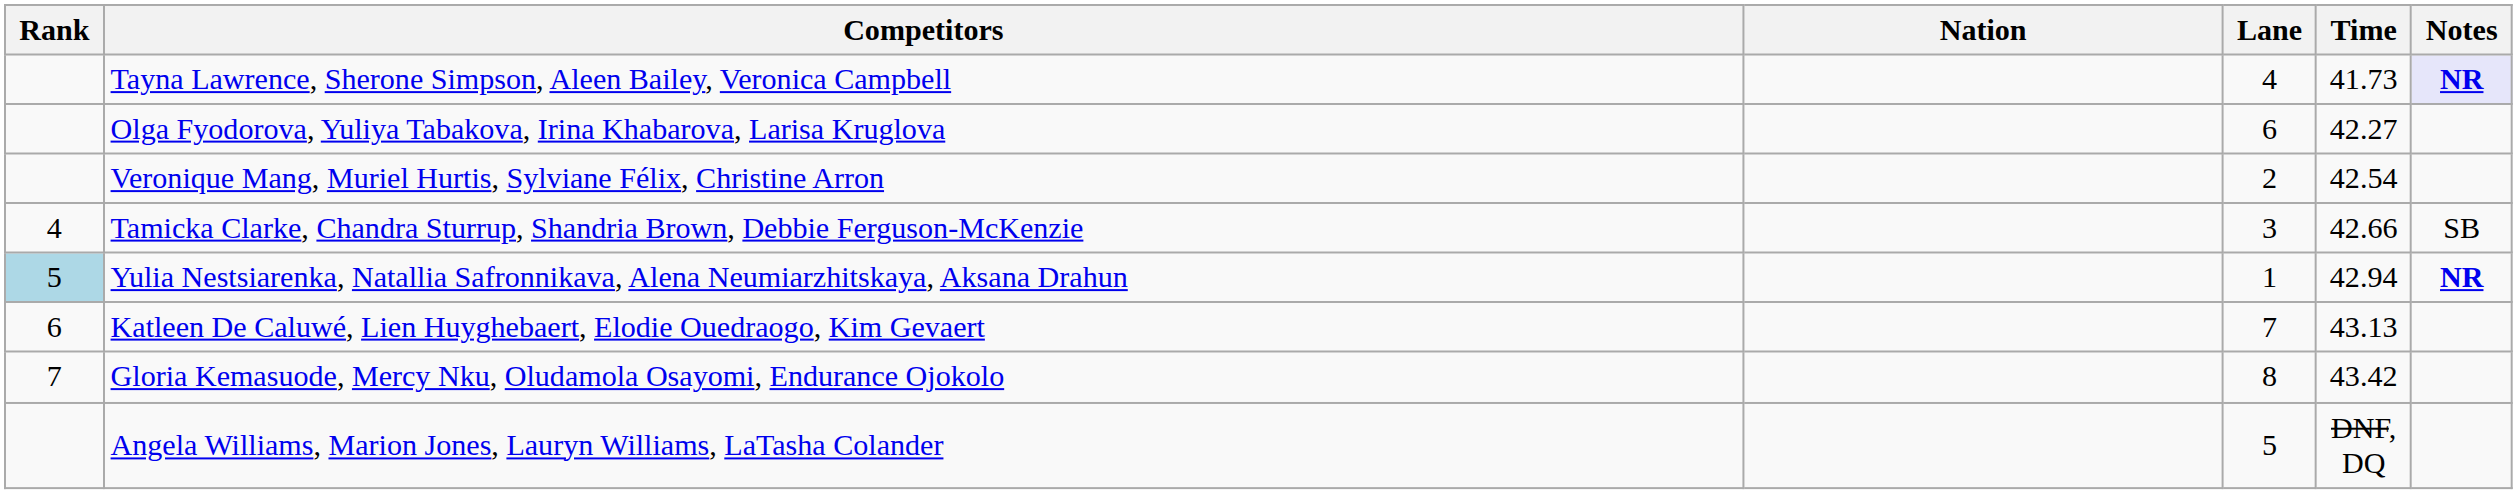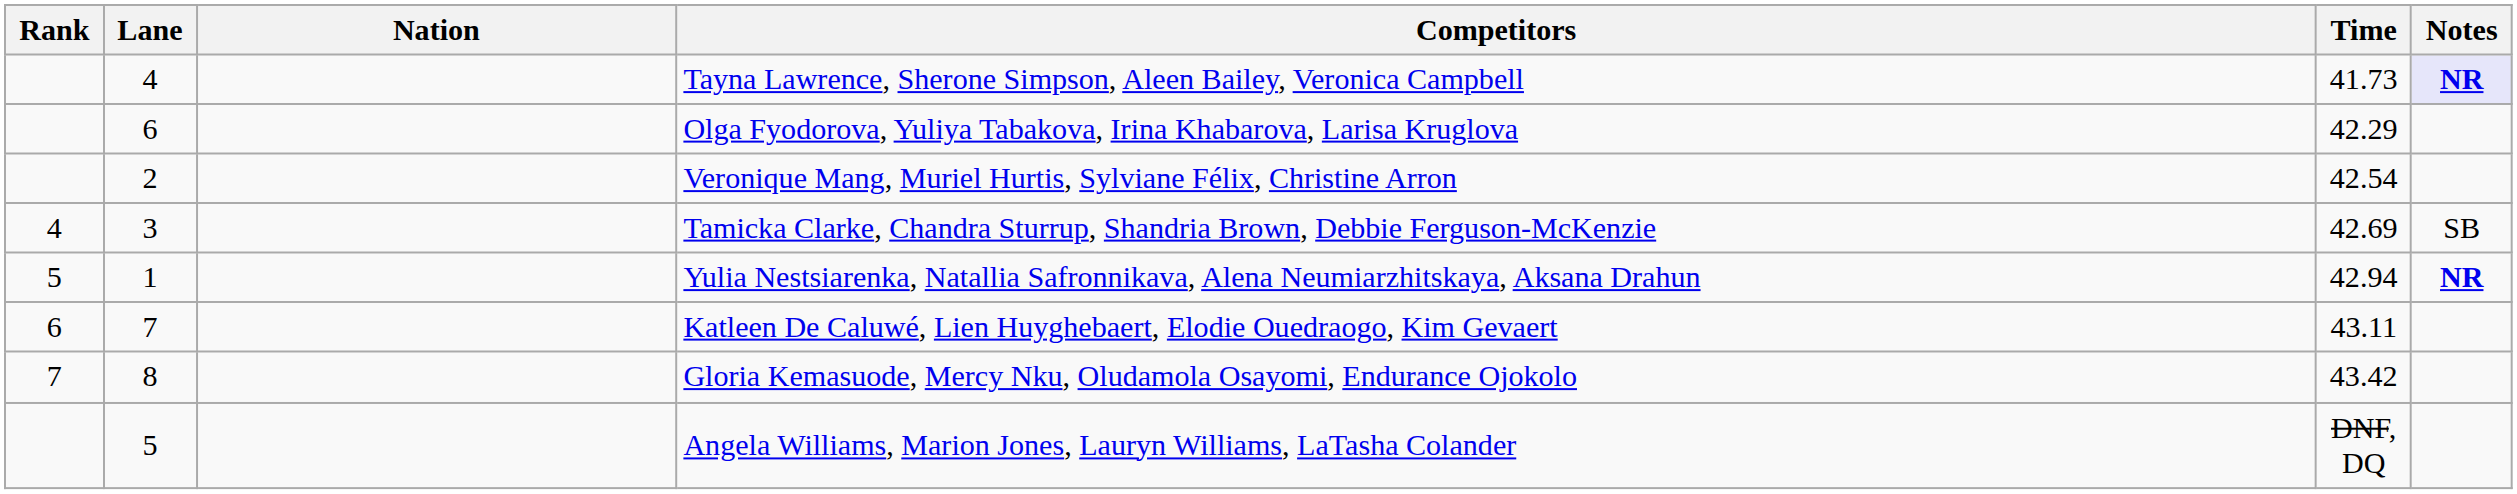columns swapped: (2270, 29) <-> (923, 29)
(2364, 128) 42.27 -> (2364, 128) 42.29
(2364, 227) 42.66 -> (2364, 227) 42.69
(54, 277) lightblue background -> (54, 277) no background
(2364, 327) 43.13 -> (2364, 327) 43.11
